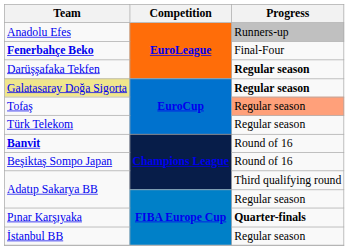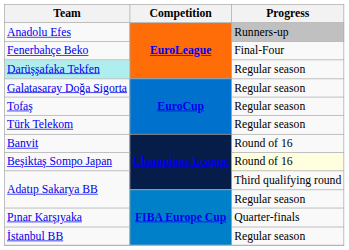(50, 50) bold -> (48, 50) normal
(53, 69) no background -> (53, 69) paleturquoise background
(272, 69) bold -> (270, 69) normal
(67, 87) khaki background -> (67, 87) no background
(272, 87) bold -> (270, 87) normal
(270, 106) lightsalmon background -> (270, 106) no background
(24, 143) bold -> (23, 143) normal
(263, 161) no background -> (263, 161) lightyellow background
(270, 217) bold -> (267, 217) normal
